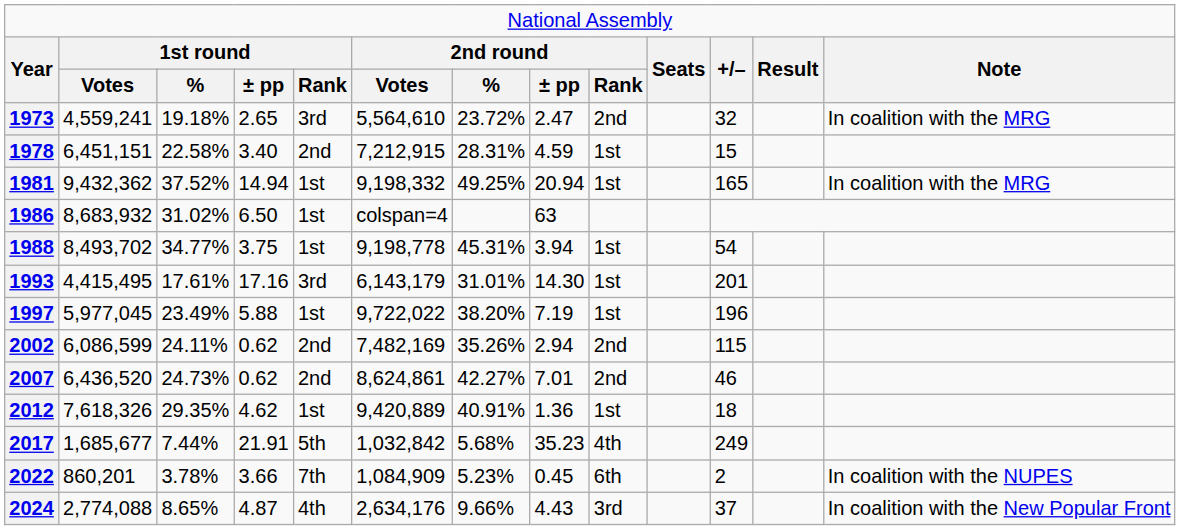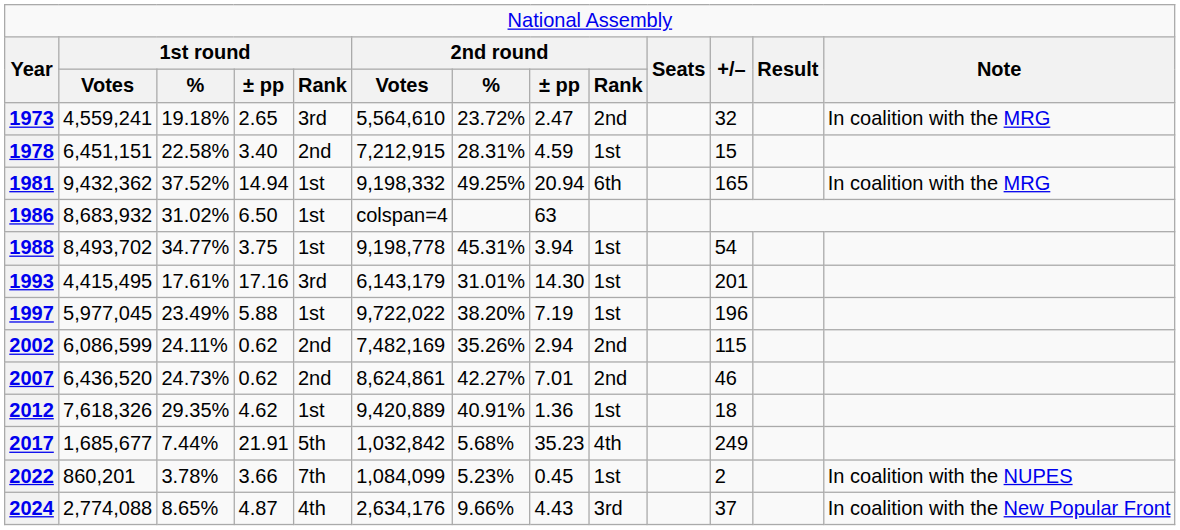(607, 182) 1st -> (608, 182) 6th
(401, 475) 1,084,909 -> (401, 475) 1,084,099
(608, 475) 6th -> (607, 475) 1st
